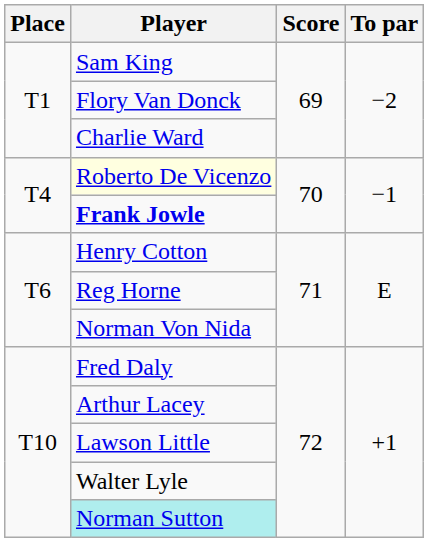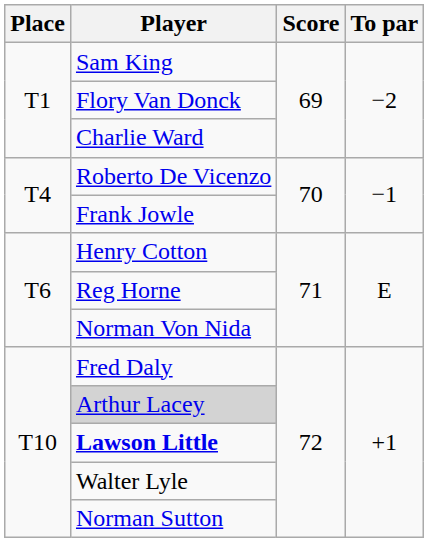(174, 175) lightyellow background -> (174, 175) no background
(140, 213) bold -> (135, 213) normal
(140, 404) no background -> (140, 404) lightgrey background
(143, 442) normal -> (147, 442) bold
(150, 518) paleturquoise background -> (150, 518) no background
